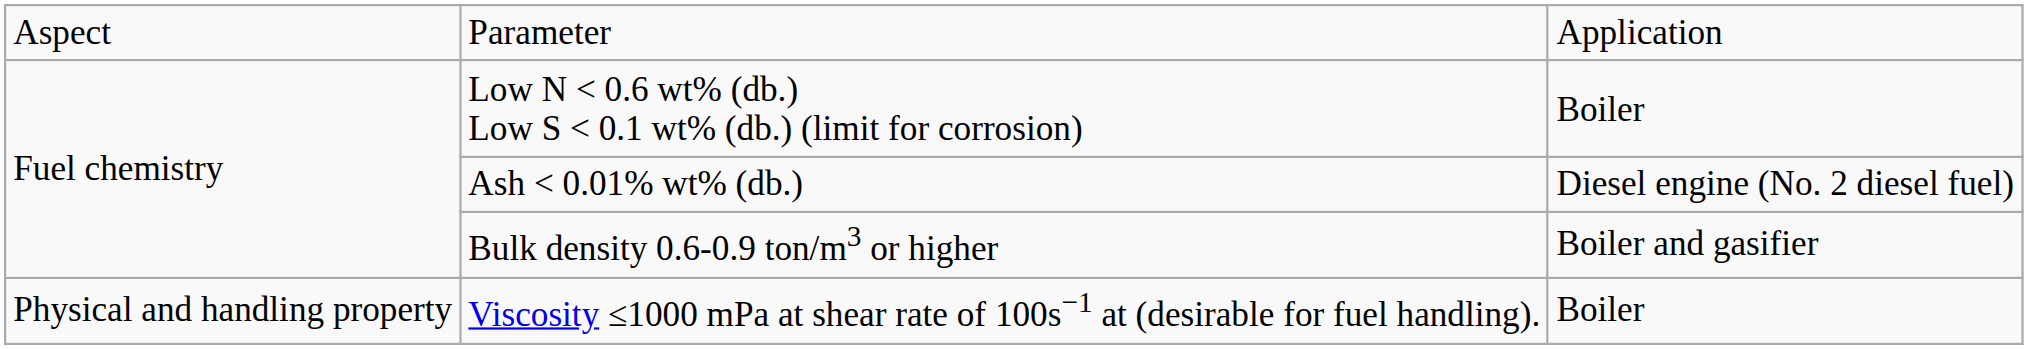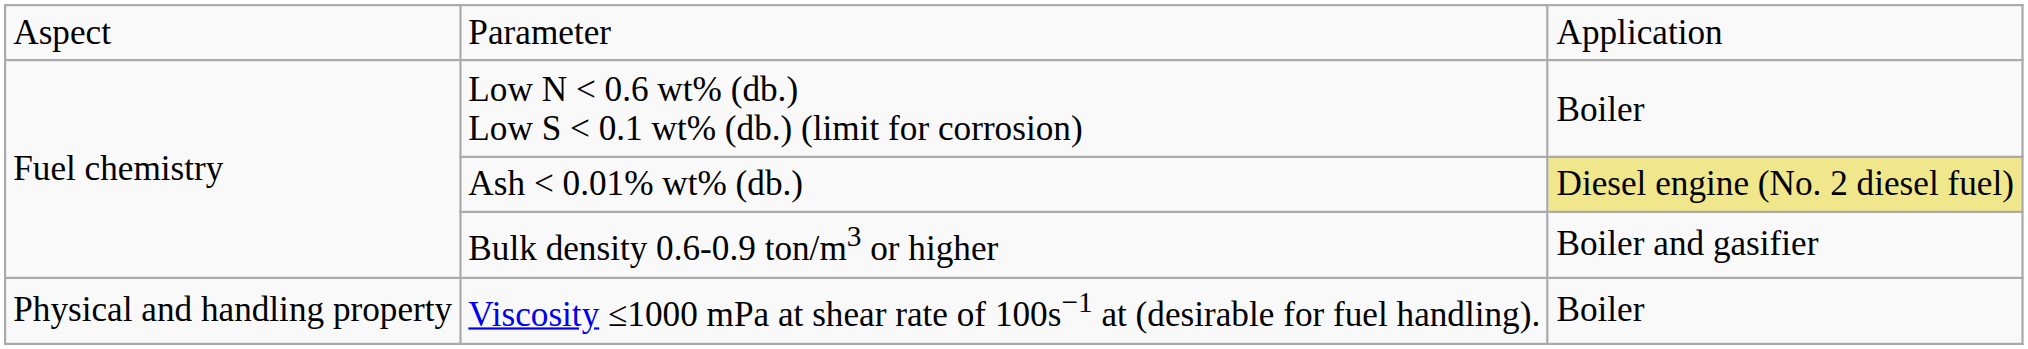(1785, 183) no background -> (1785, 183) khaki background
